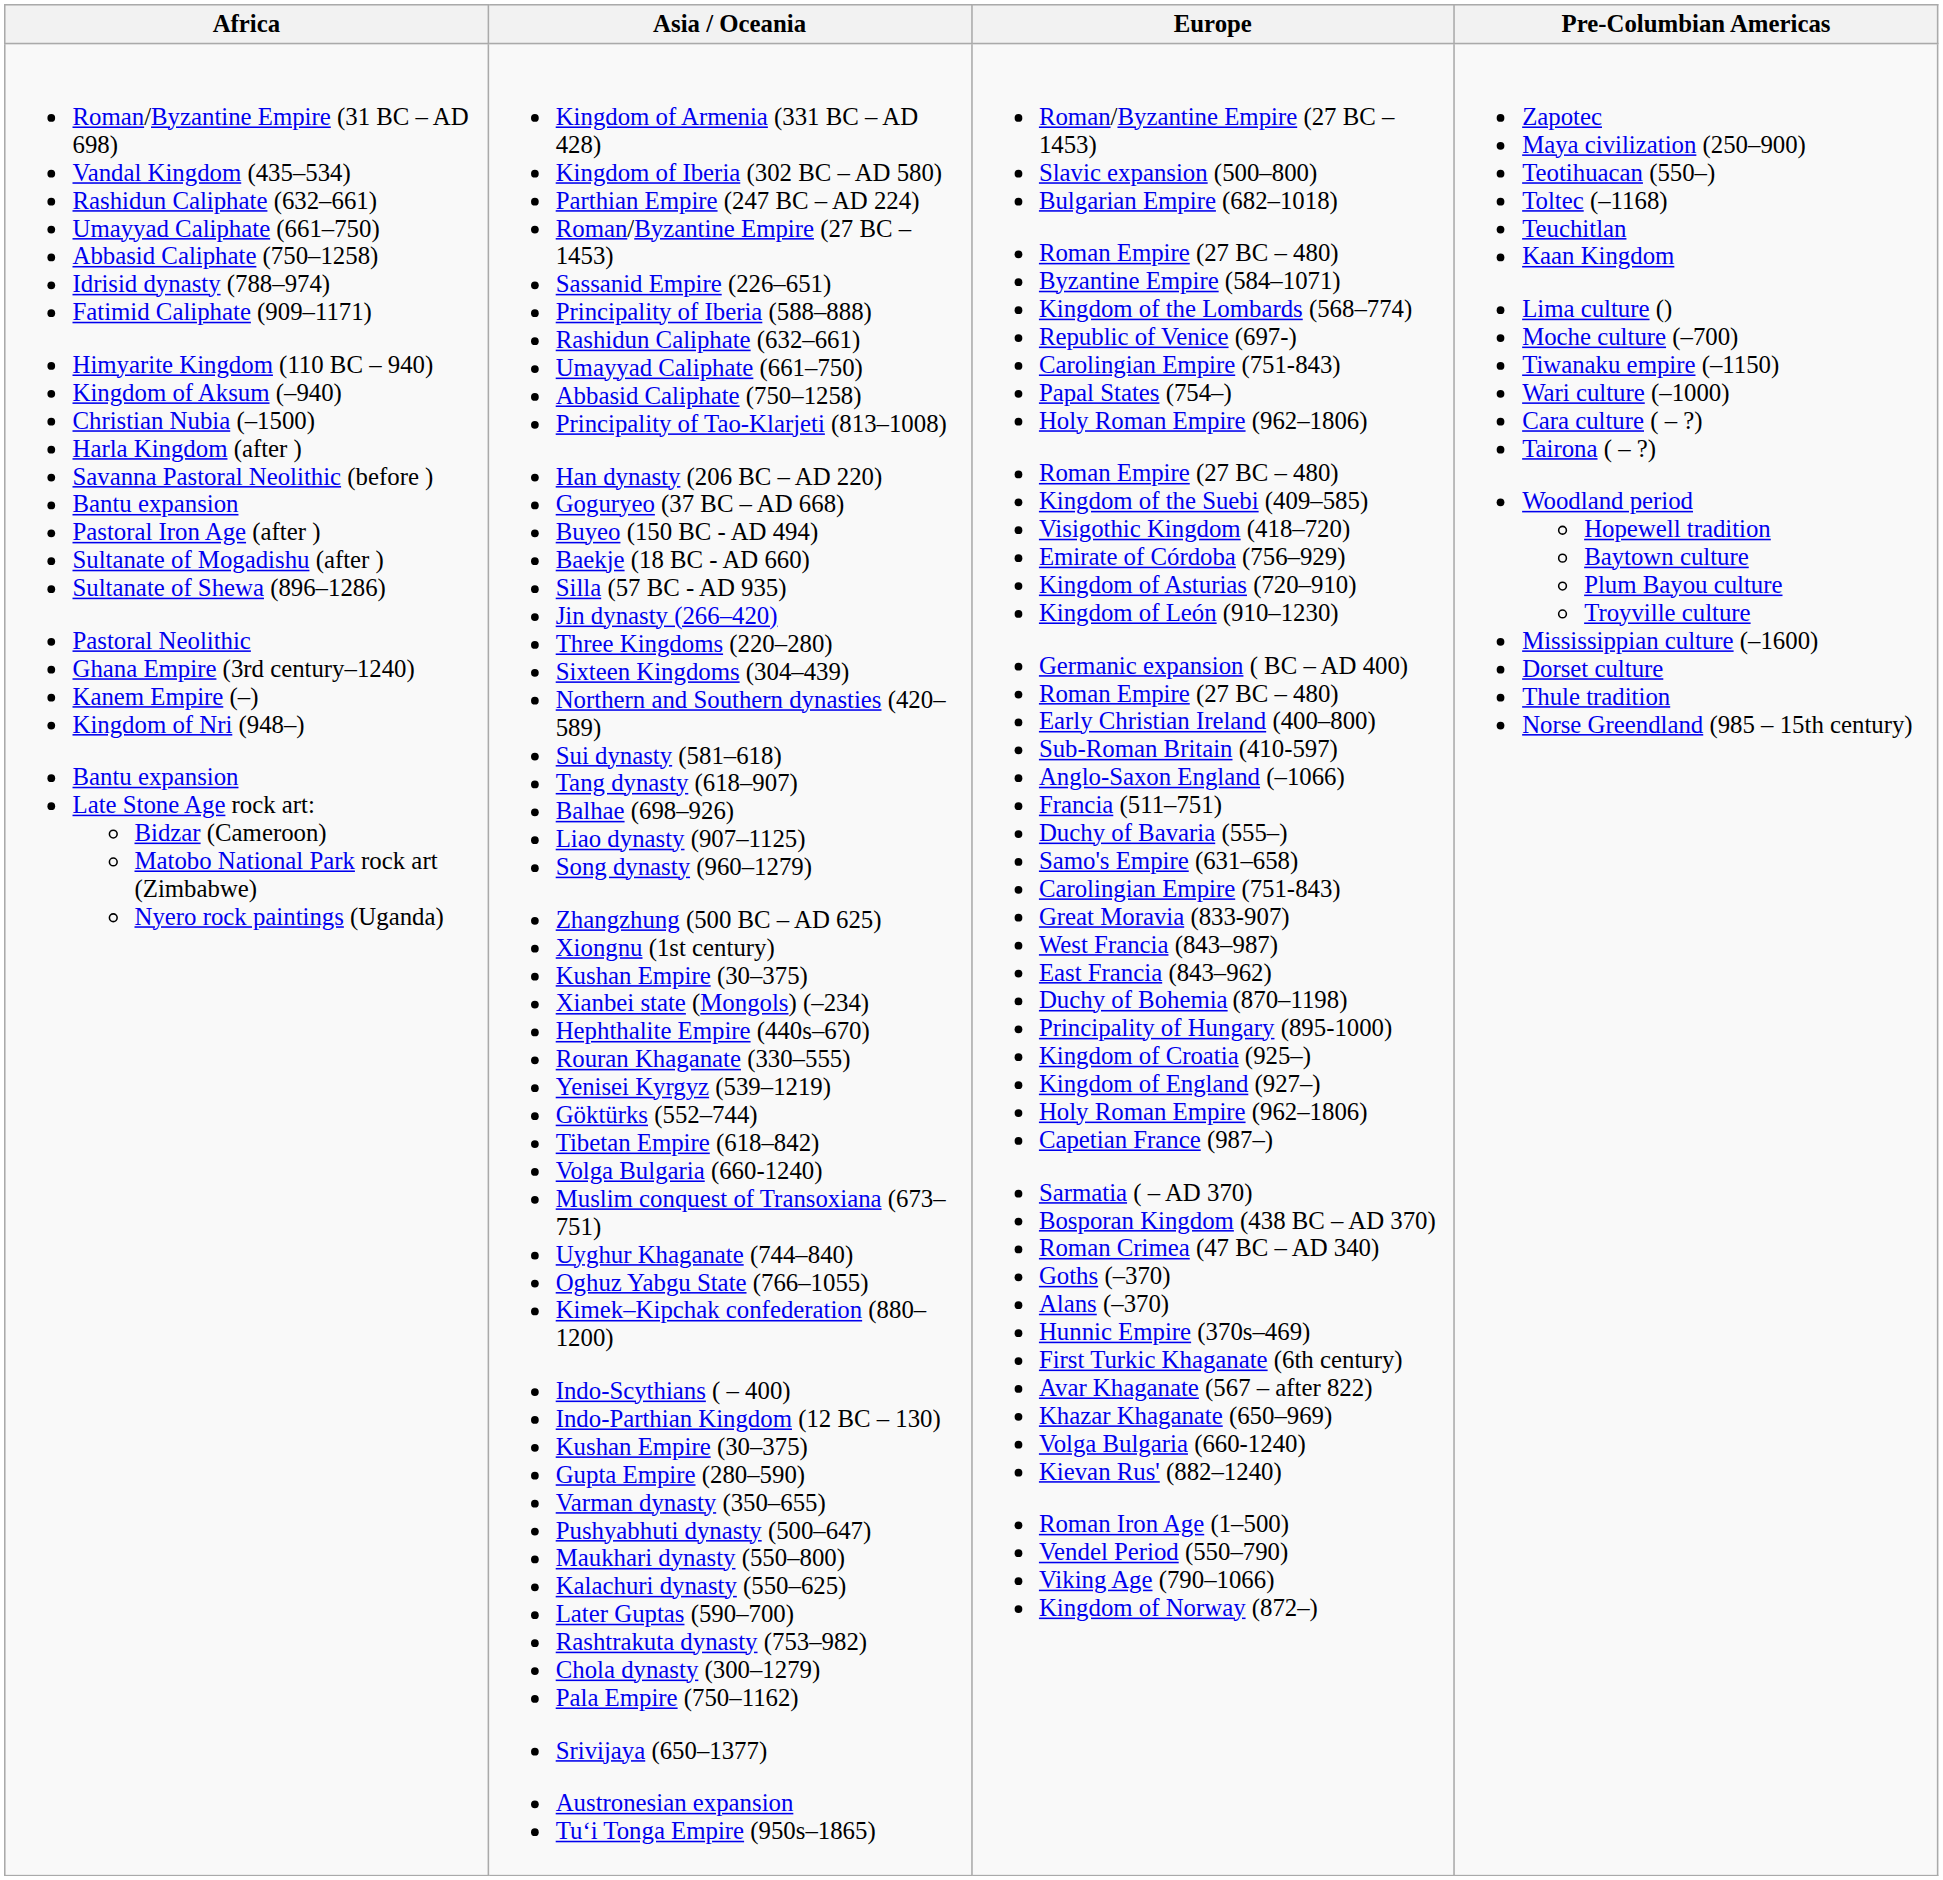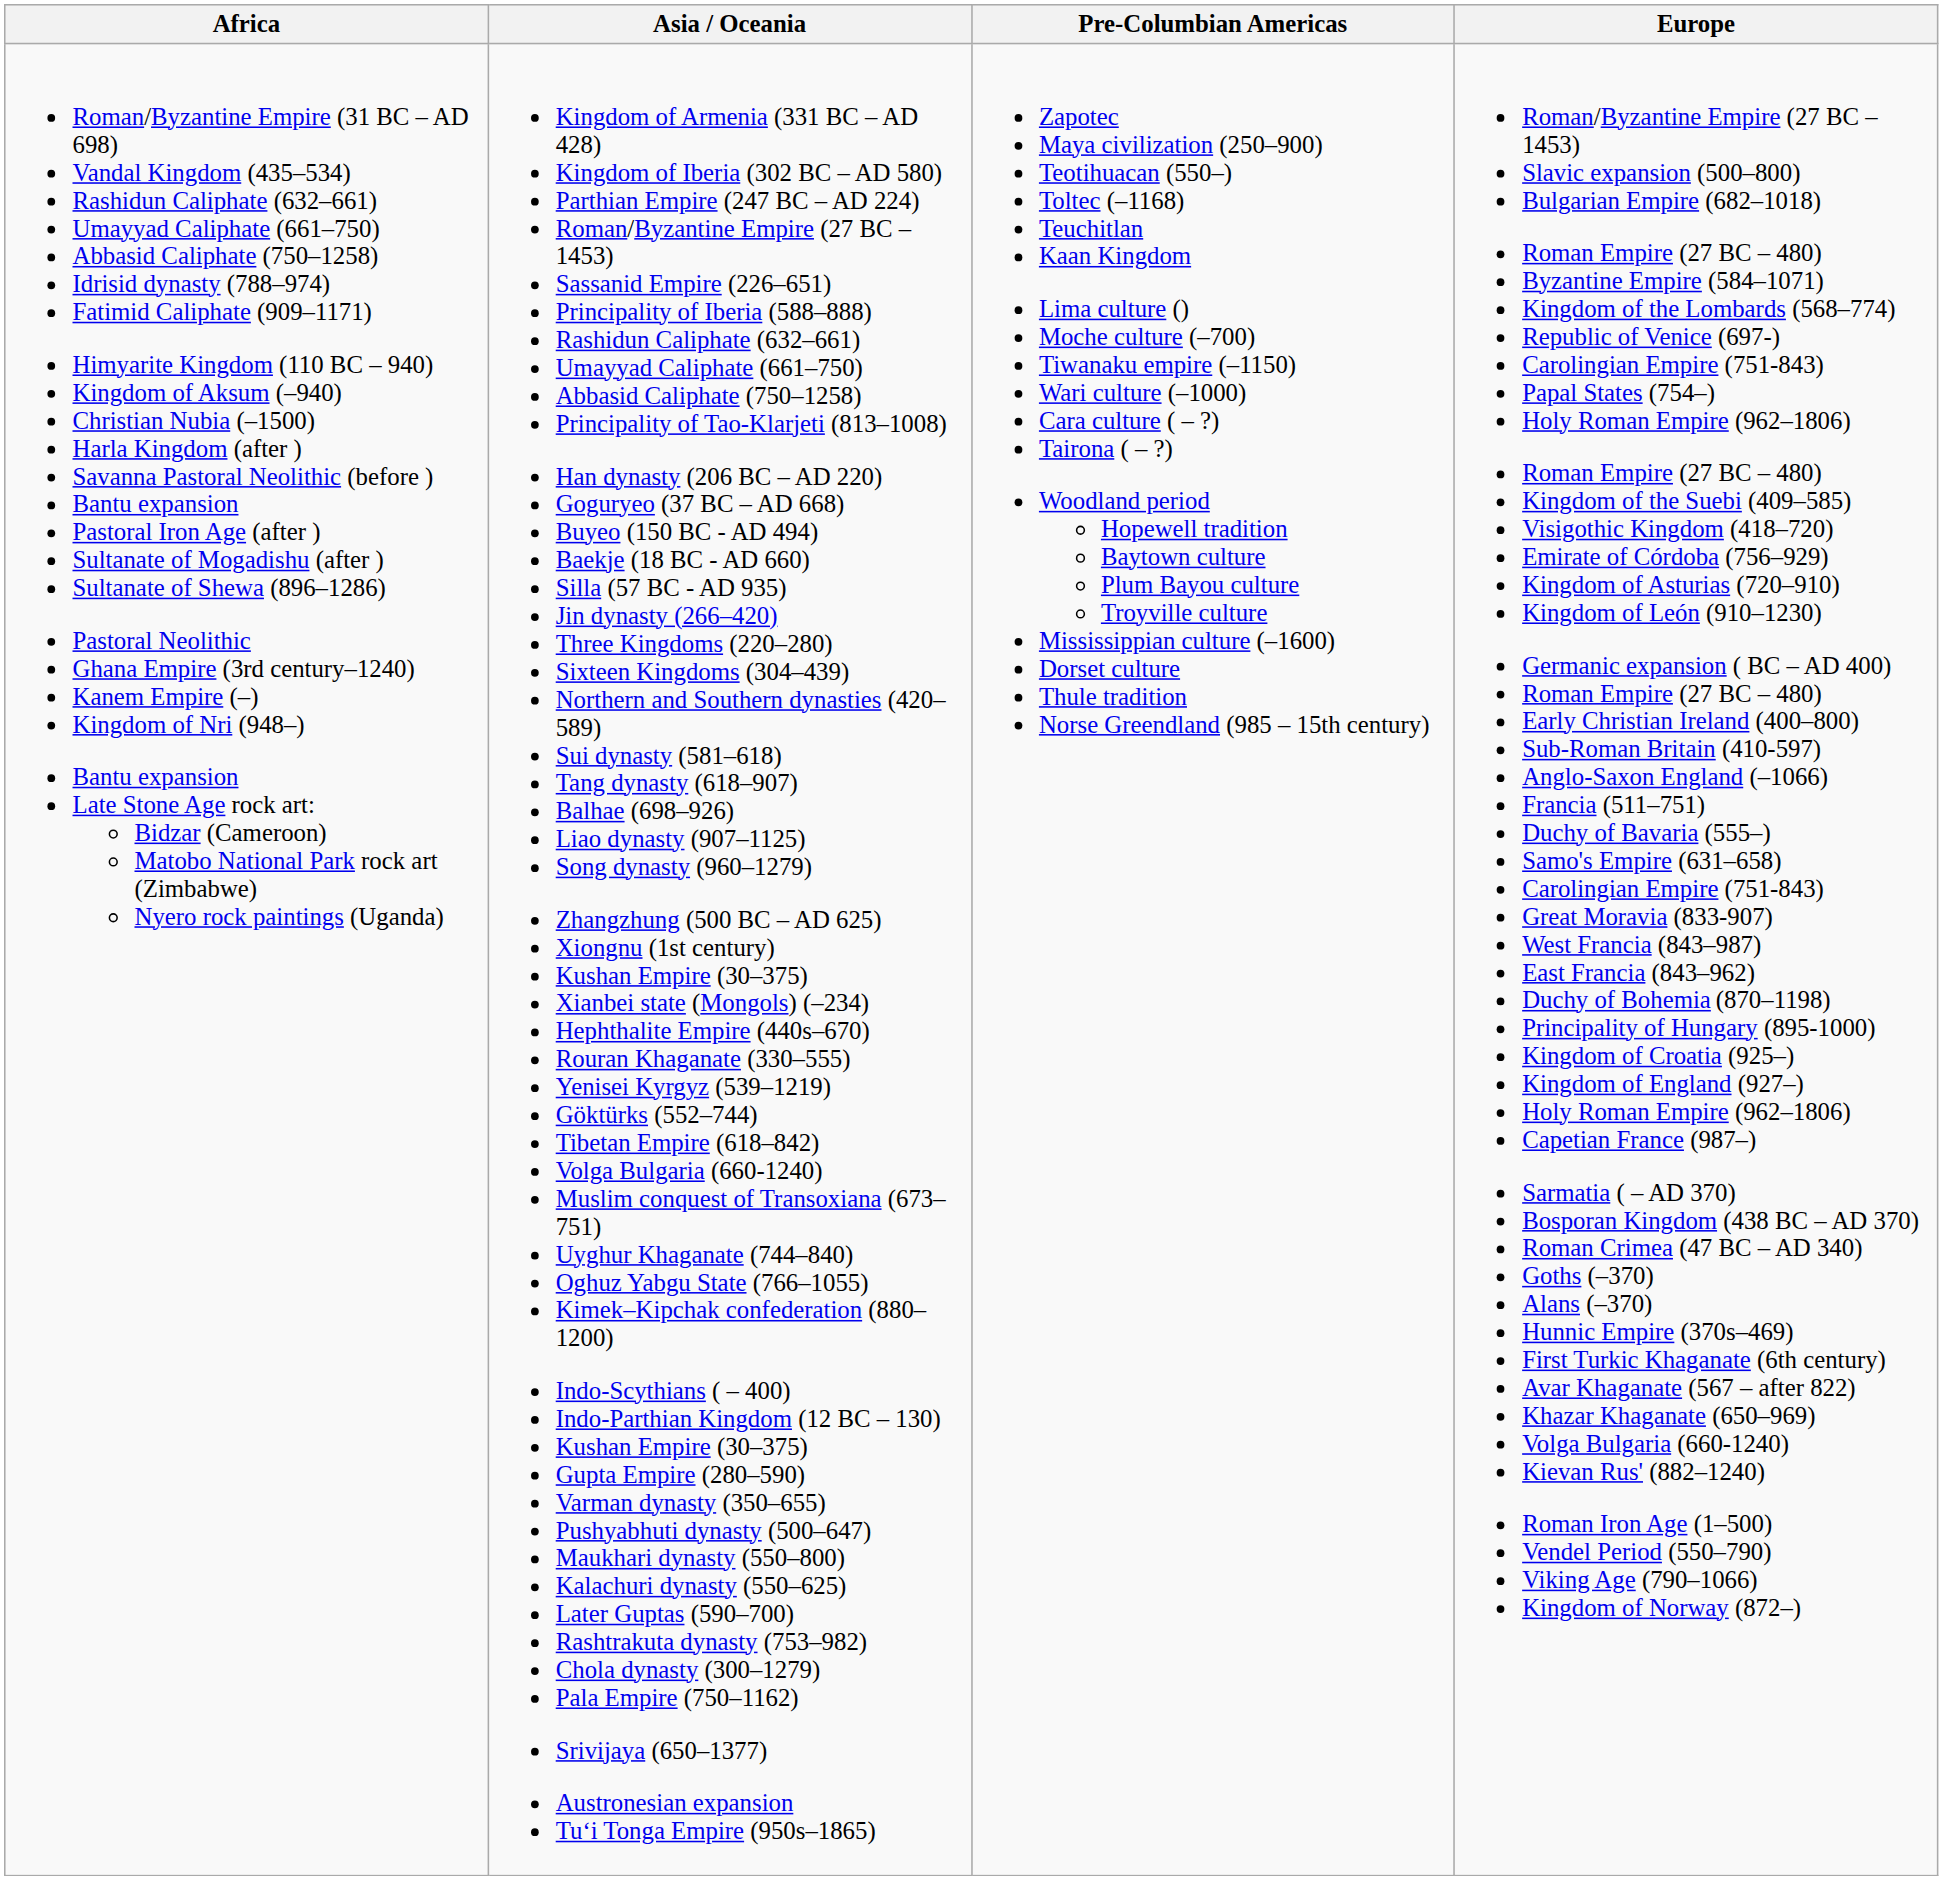columns swapped: (1213, 24) <-> (1696, 24)
